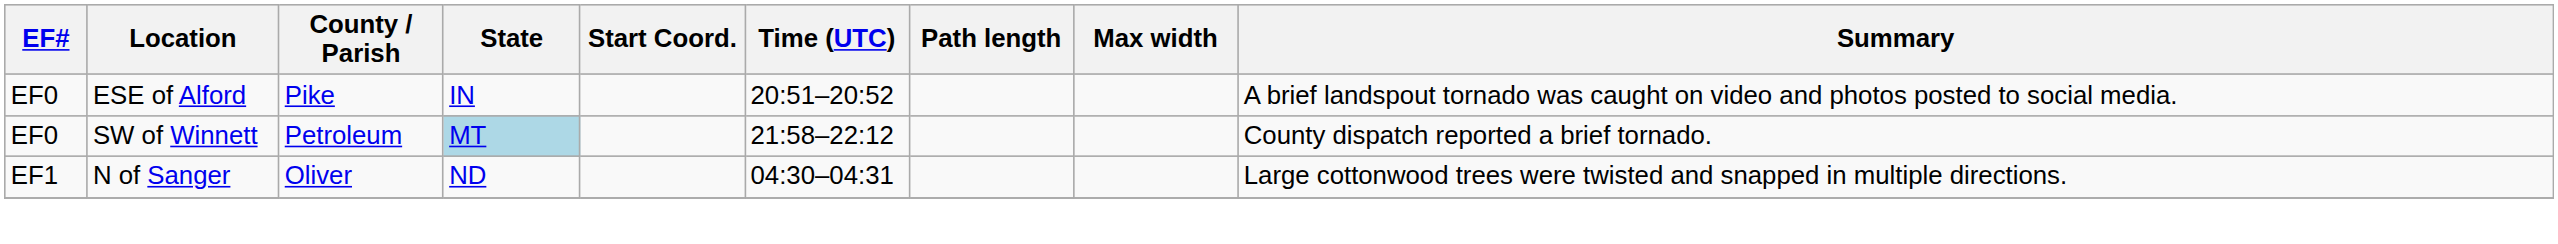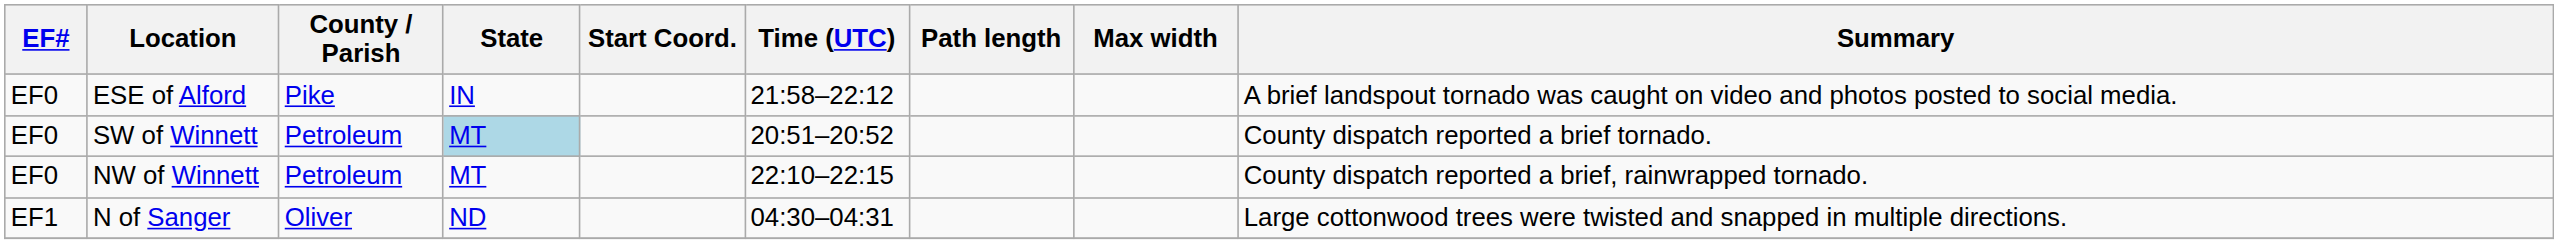(822, 94) 20:51–20:52 -> (822, 94) 21:58–22:12
(822, 135) 21:58–22:12 -> (822, 135) 20:51–20:52
+ row: (176, 176)
